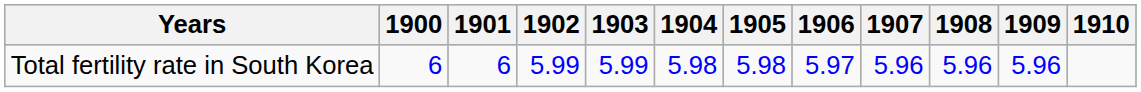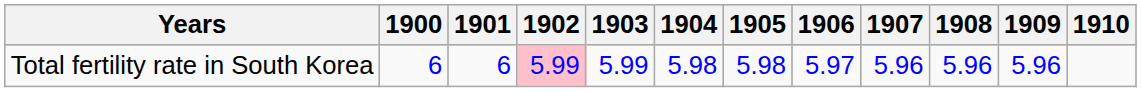(555, 65) no background -> (555, 65) pink background
